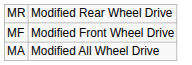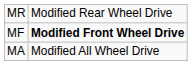(103, 32) normal -> (108, 32) bold
